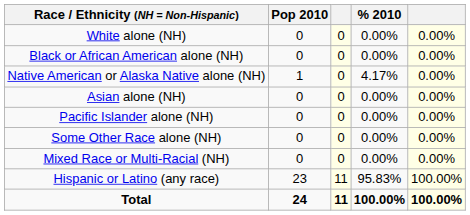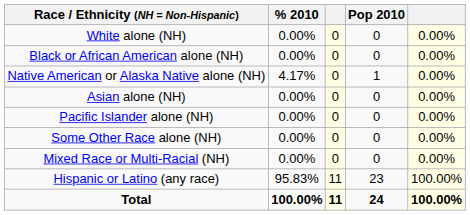columns swapped: (300, 14) <-> (379, 14)
